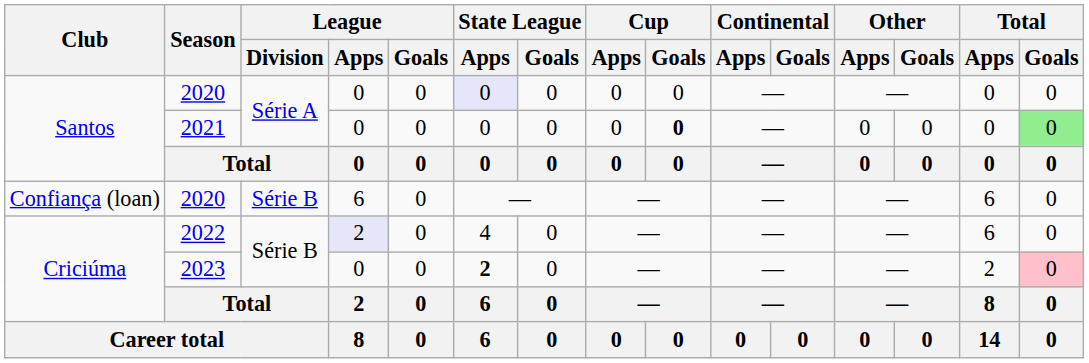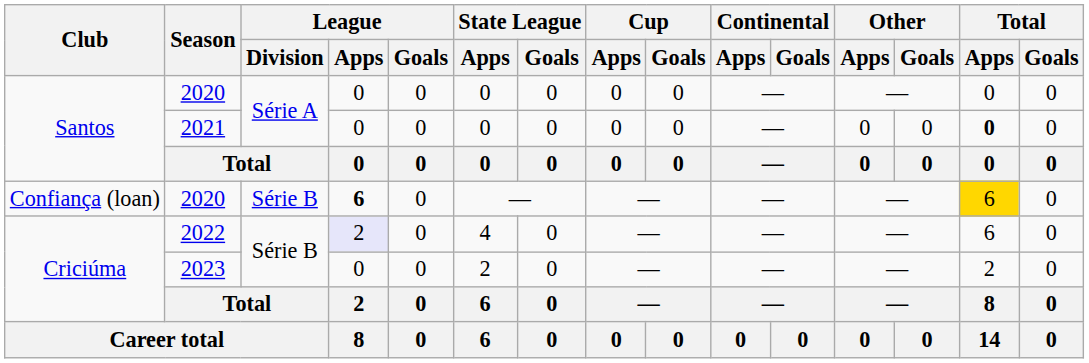(485, 92) lavender background -> (485, 92) no background
(678, 127) bold -> (678, 127) normal
(989, 127) normal -> (989, 127) bold
(1051, 127) lightgreen background -> (1051, 127) no background
(359, 198) normal -> (359, 198) bold
(989, 198) no background -> (989, 198) gold background
(485, 269) bold -> (485, 269) normal
(1051, 269) pink background -> (1051, 269) no background
